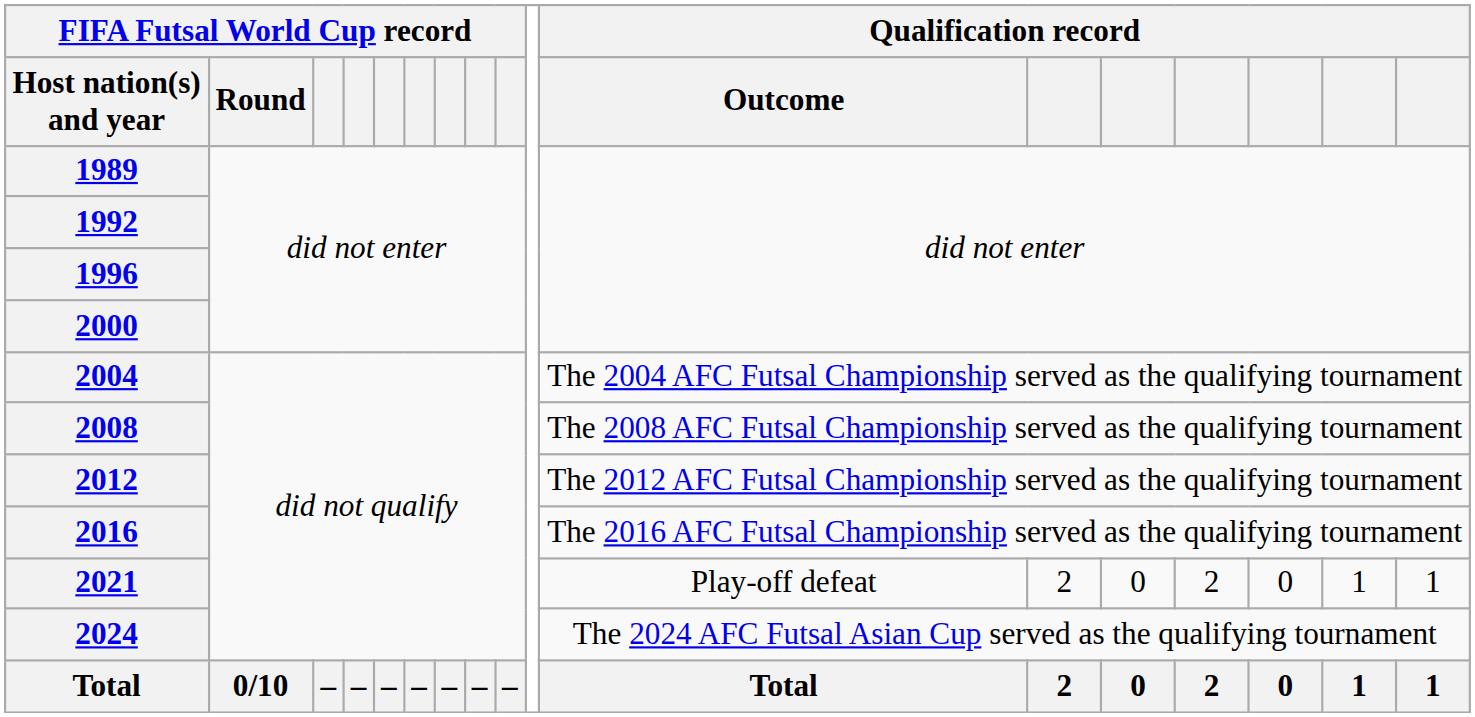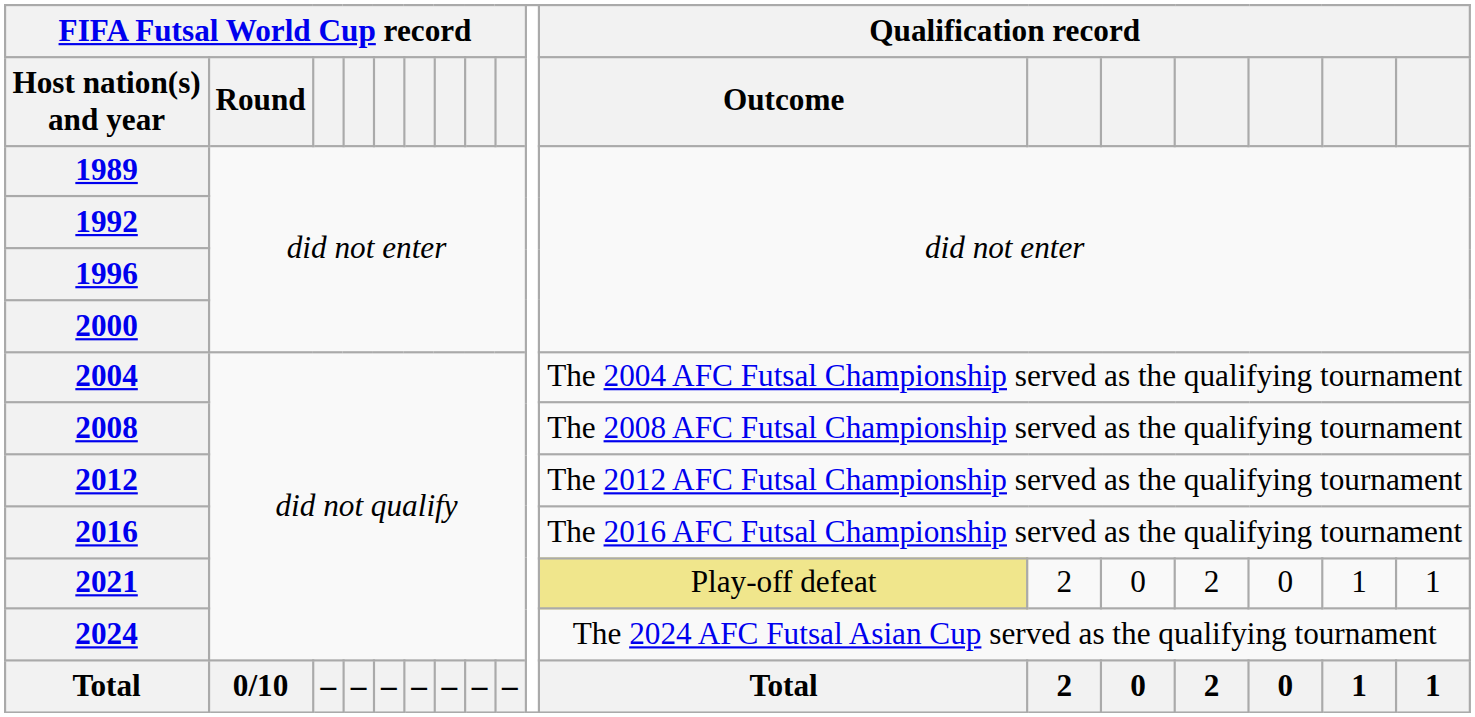(784, 582) no background -> (784, 582) khaki background
